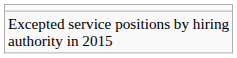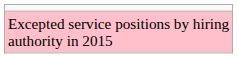(119, 32) no background -> (119, 32) pink background
